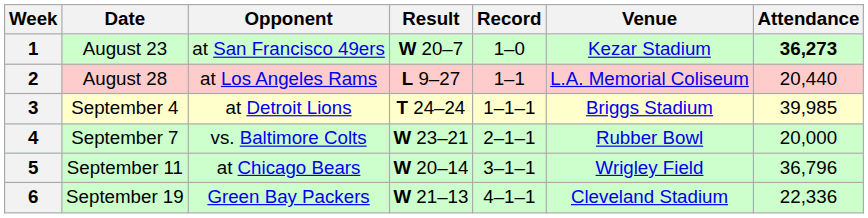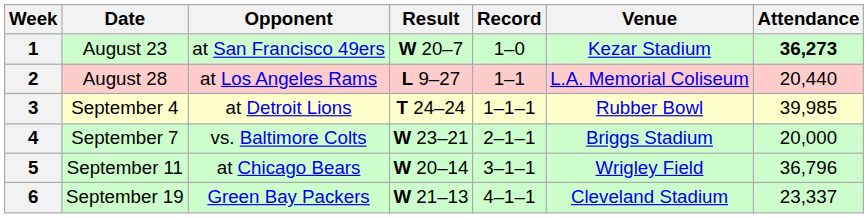(649, 108) Briggs Stadium -> (650, 108) Rubber Bowl
(650, 138) Rubber Bowl -> (649, 138) Briggs Stadium
(808, 197) 22,336 -> (808, 197) 23,337
